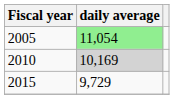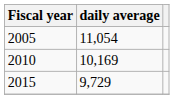(99, 37) lightgreen background -> (99, 37) no background
(99, 60) lightgrey background -> (99, 60) no background
